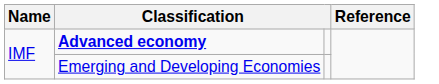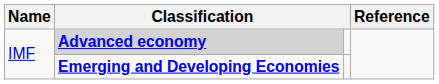(132, 41) no background -> (132, 41) lightgrey background
(189, 66) normal -> (199, 66) bold
